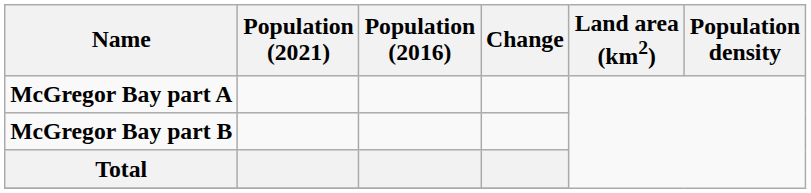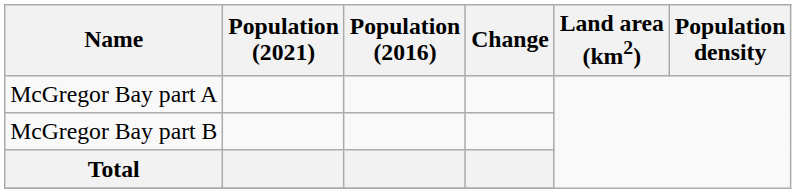(121, 93) bold -> (114, 93) normal
(121, 131) bold -> (114, 131) normal
